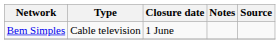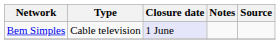(160, 30) no background -> (160, 30) lavender background
